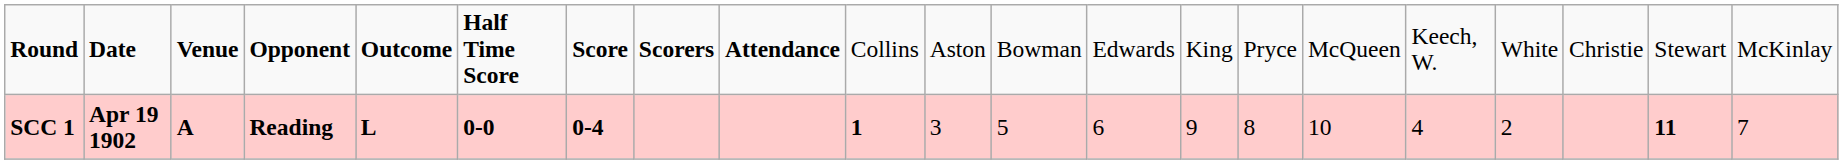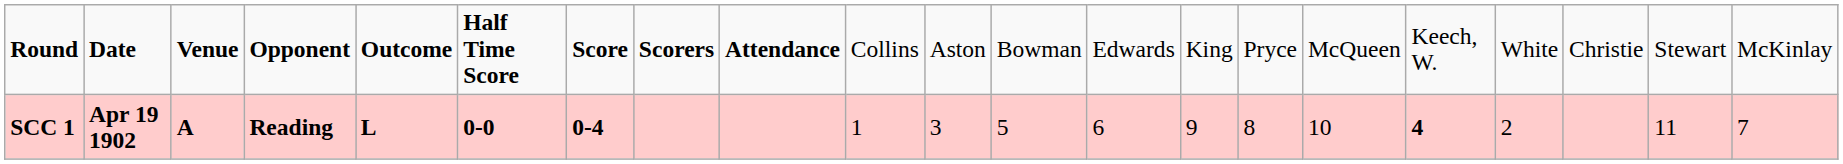(857, 126) bold -> (857, 126) normal
(1417, 126) normal -> (1417, 126) bold
(1665, 126) bold -> (1666, 126) normal
